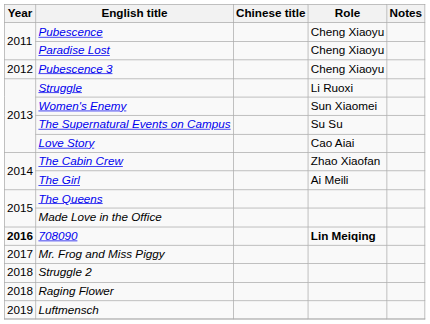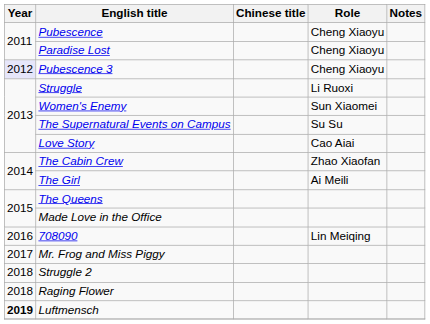(20, 69) no background -> (20, 69) lavender background
(20, 236) bold -> (20, 236) normal
(343, 236) bold -> (341, 236) normal
(20, 310) normal -> (20, 310) bold
